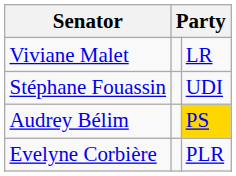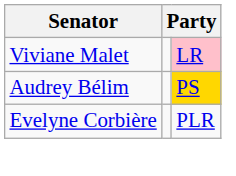(199, 54) no background -> (190, 54) pink background
- row: (88, 87)
